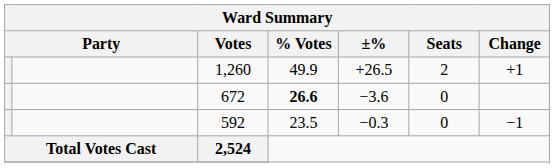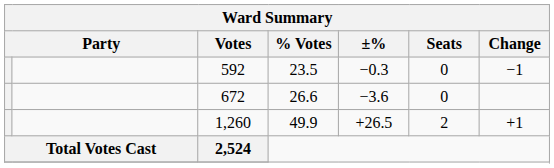rows swapped: (233, 70) <-> (233, 123)
(303, 96) bold -> (303, 96) normal
